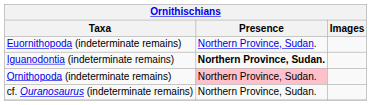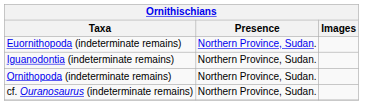(261, 60) bold -> (257, 60) normal
(257, 76) pink background -> (257, 76) no background
